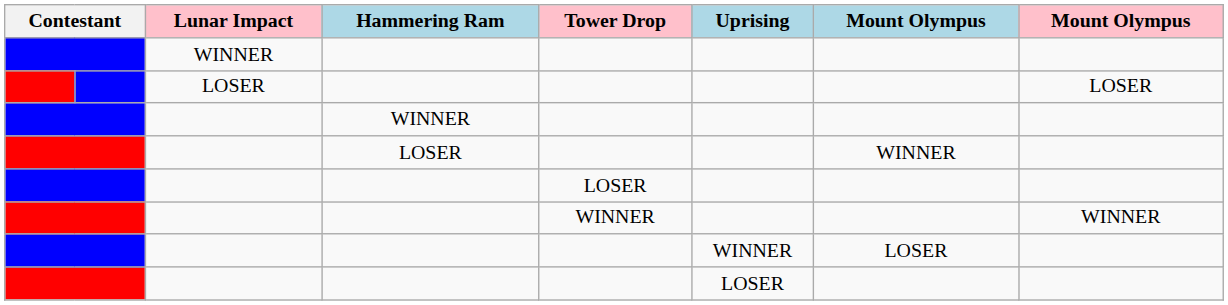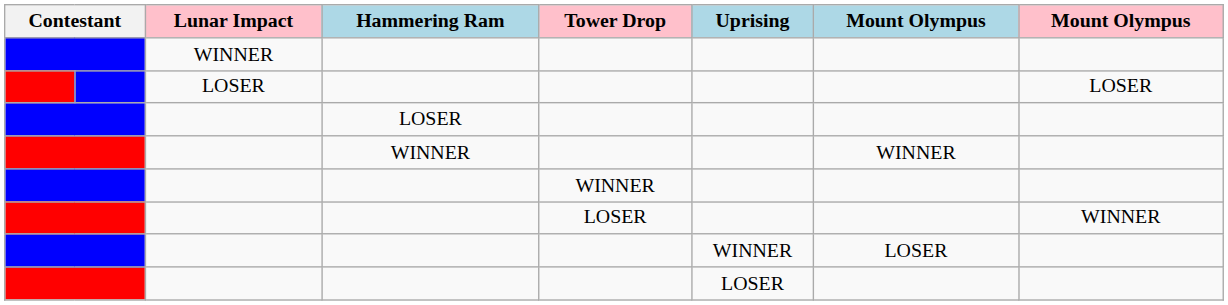(430, 119) WINNER -> (430, 119) LOSER
(430, 152) LOSER -> (430, 152) WINNER
(615, 185) LOSER -> (615, 185) WINNER
(615, 217) WINNER -> (615, 217) LOSER
